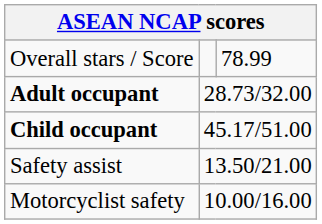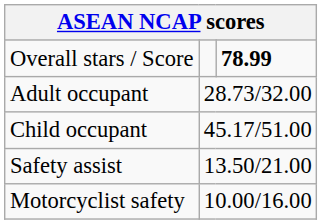(246, 58) normal -> (246, 58) bold
(84, 93) bold -> (79, 93) normal
(84, 129) bold -> (79, 129) normal
